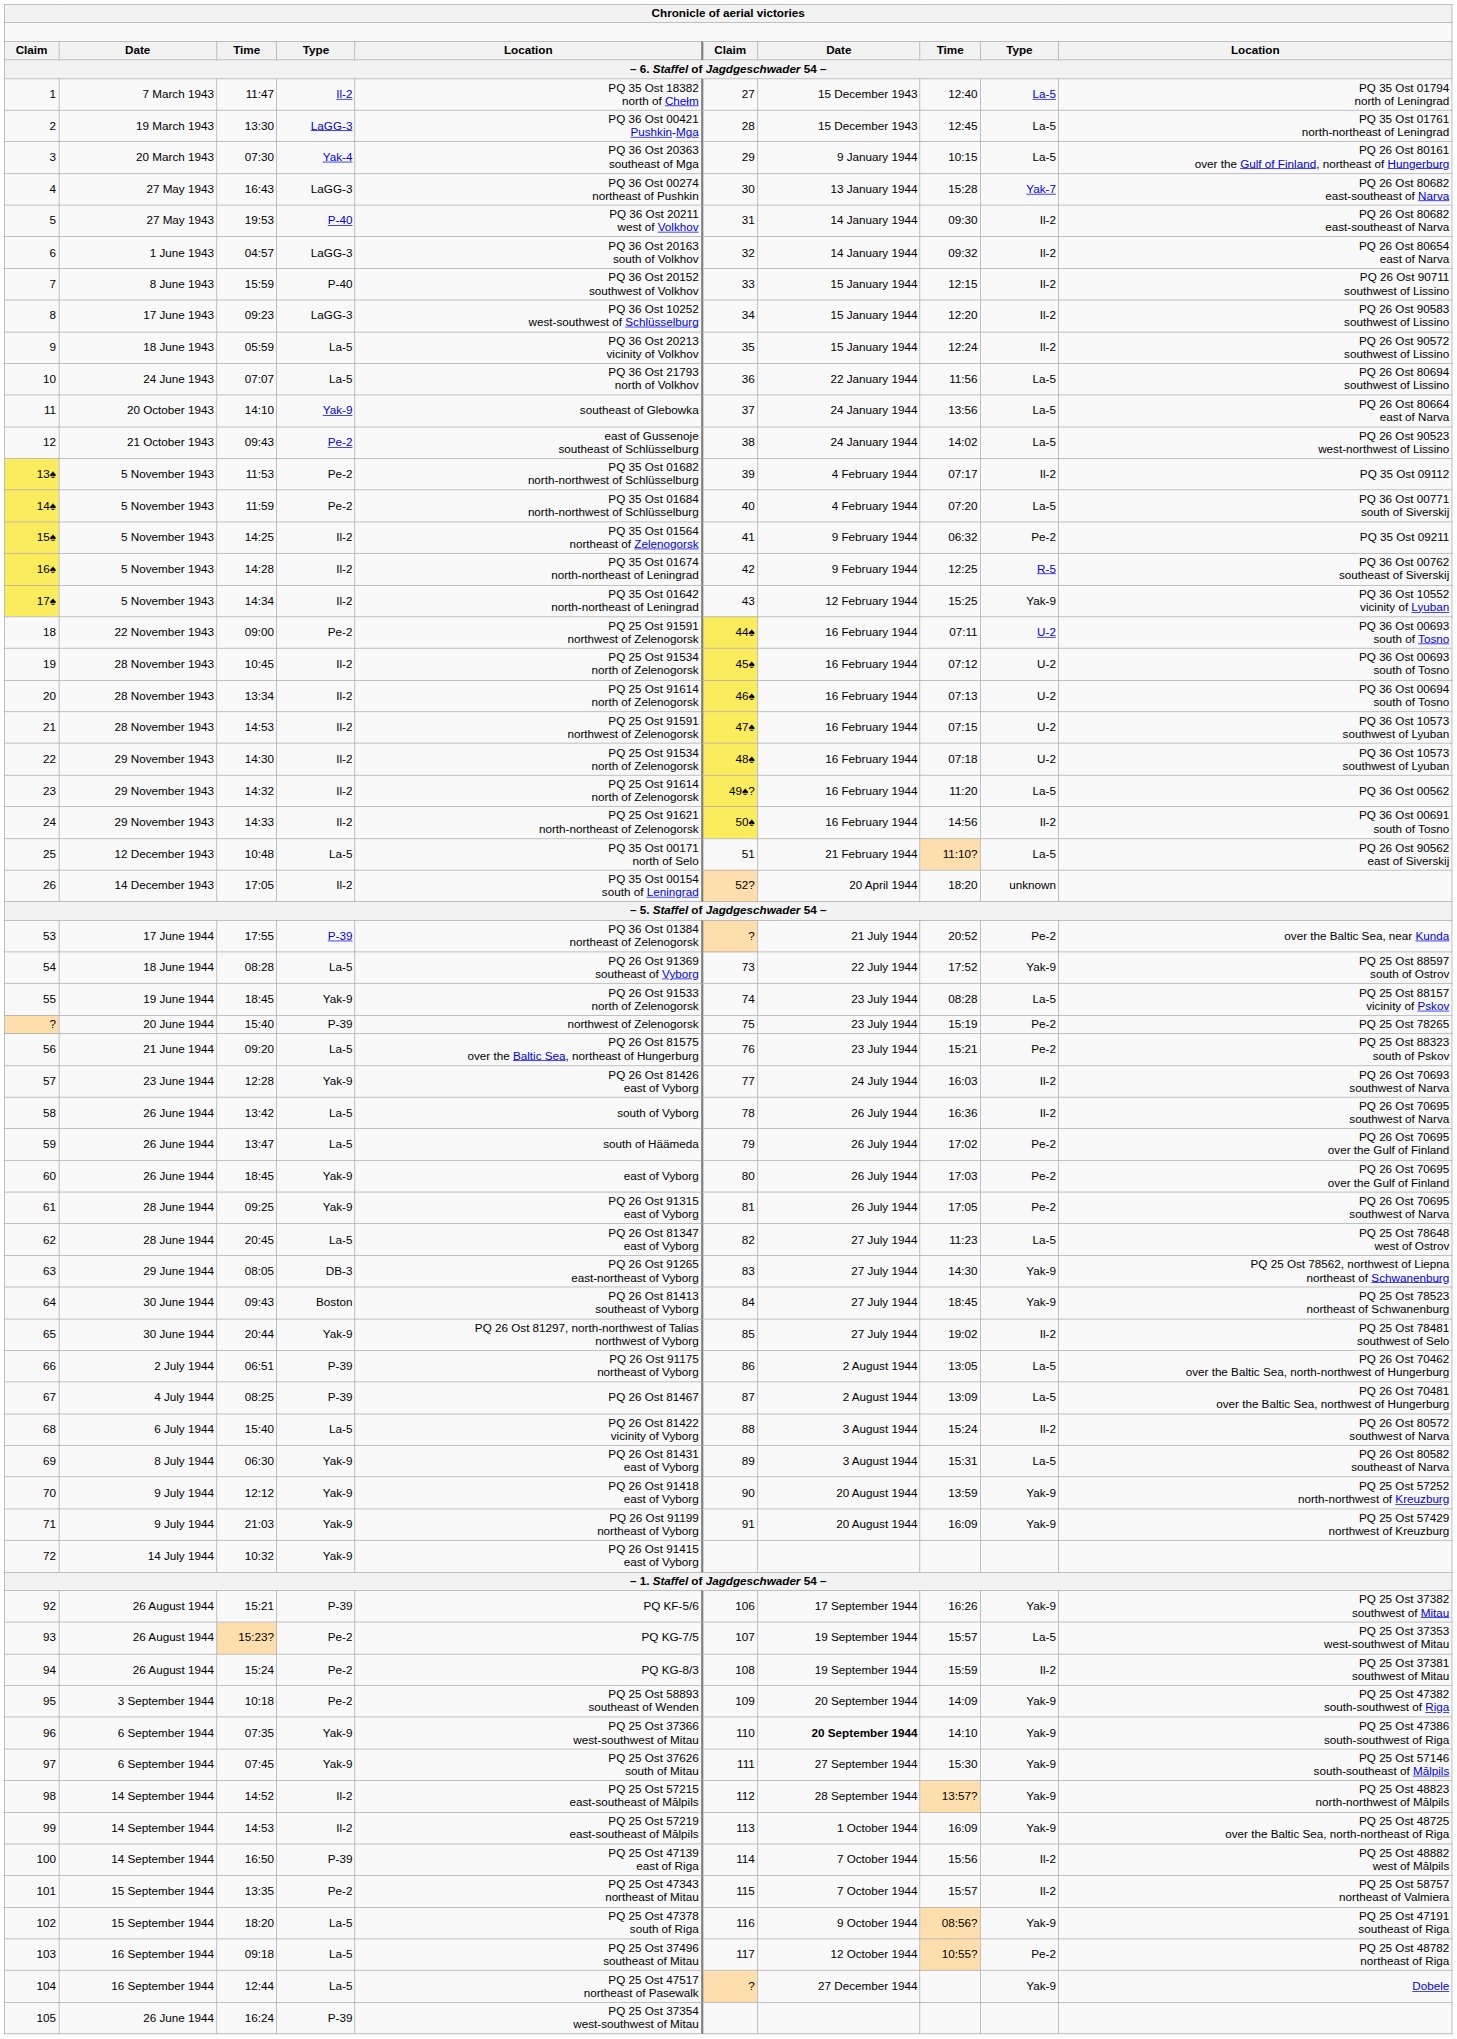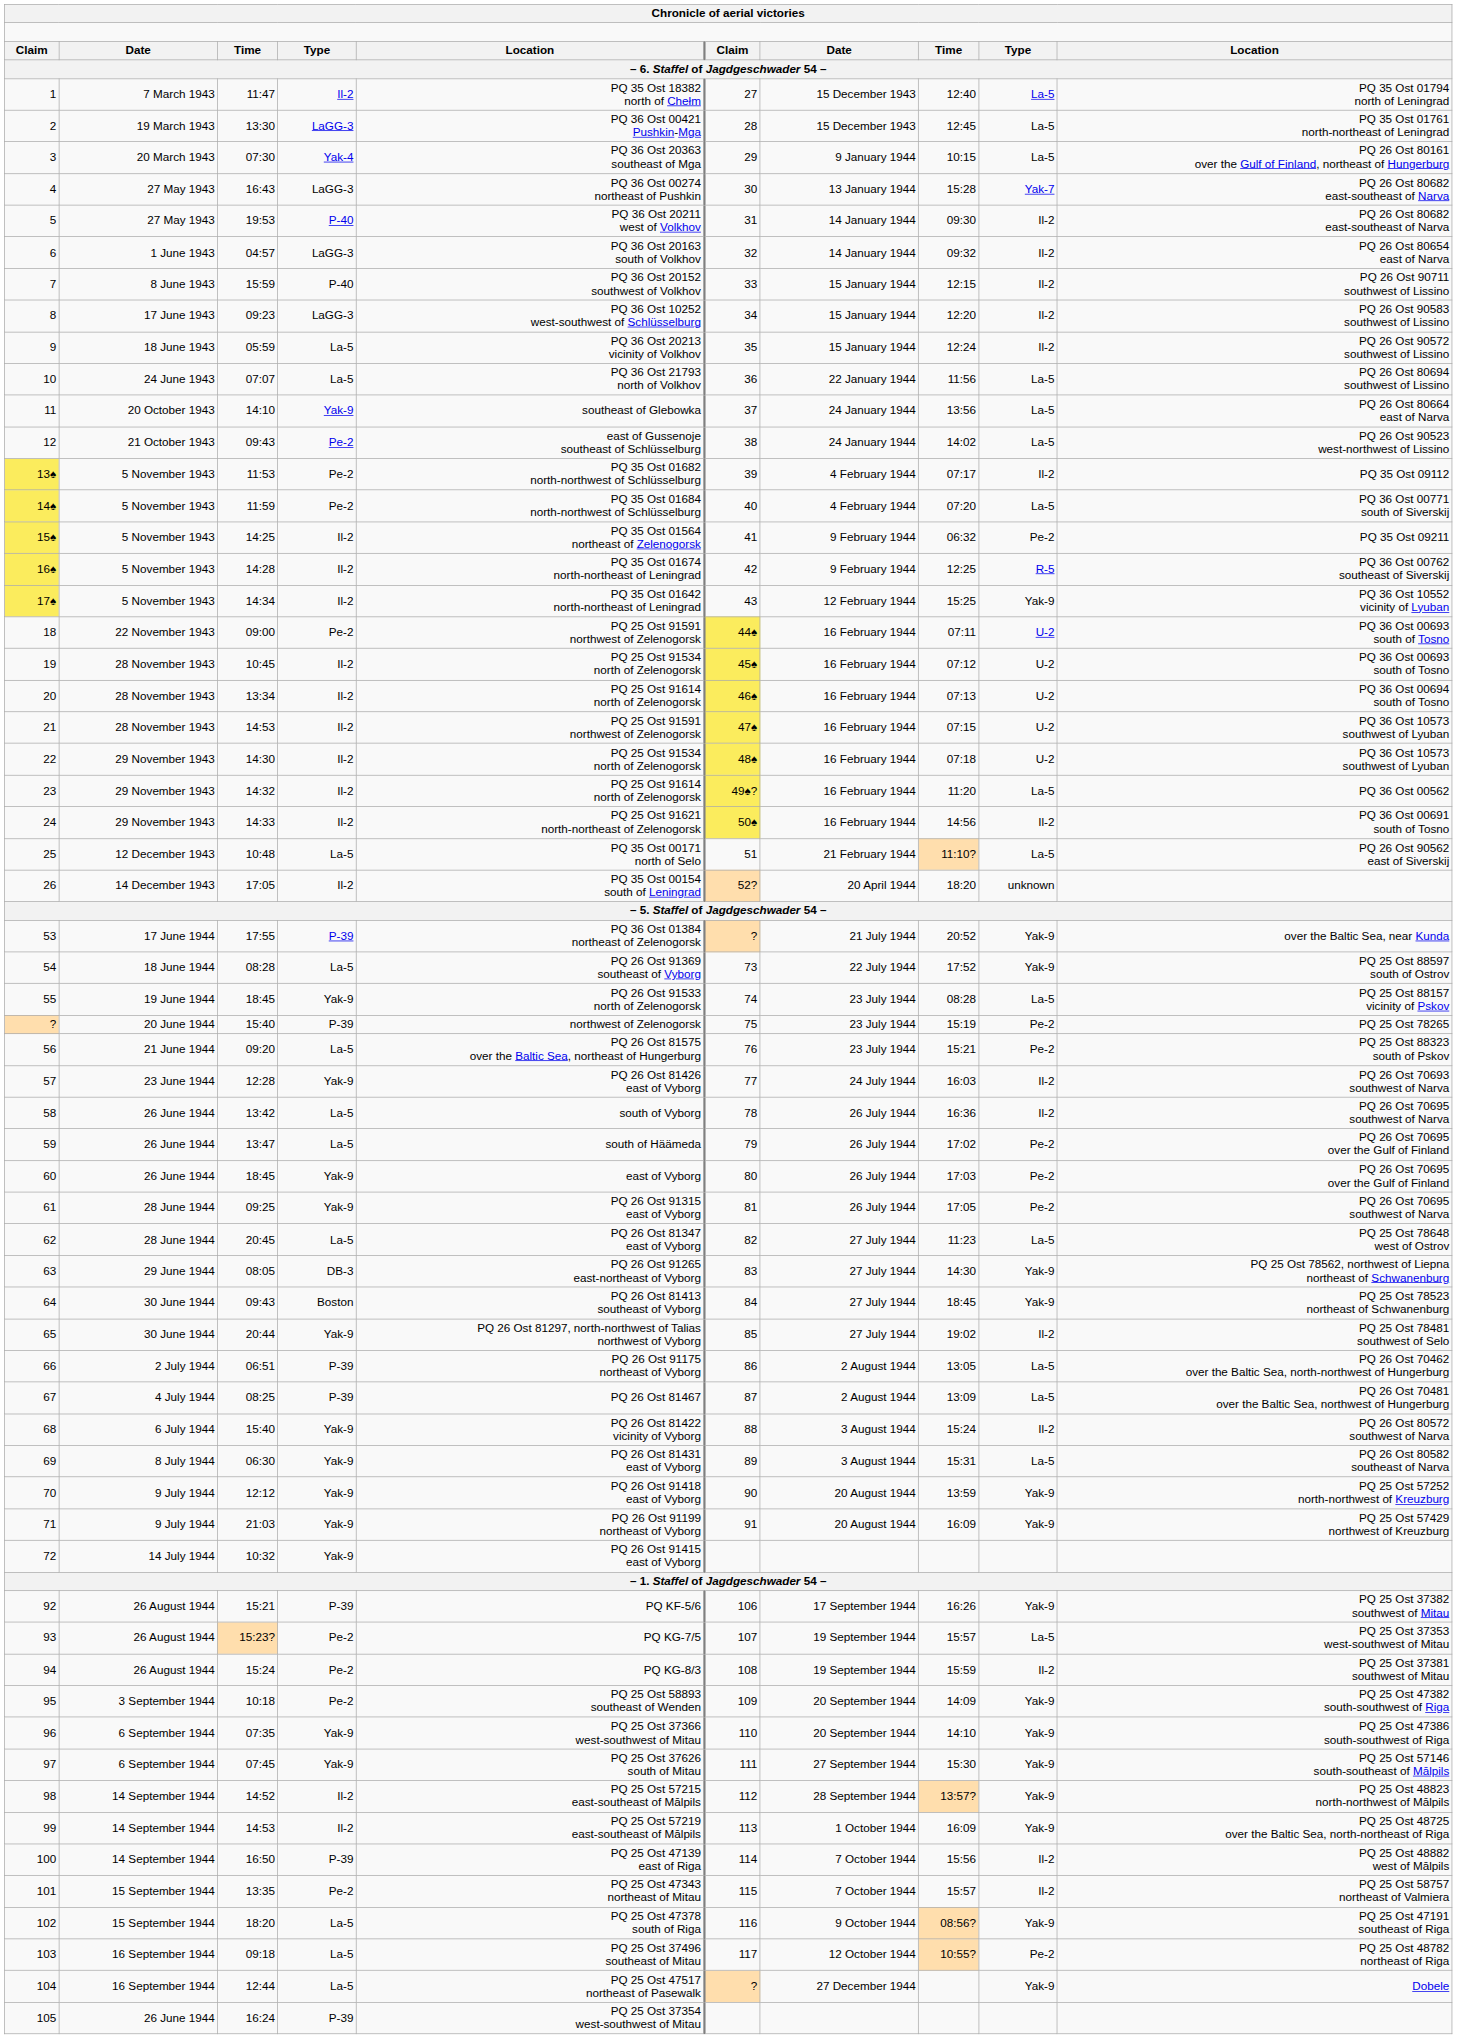(1044, 936) Pe-2 -> (1040, 936) Yak-9
(341, 1429) La-5 -> (339, 1429) Yak-9
(865, 1733) bold -> (864, 1733) normal
